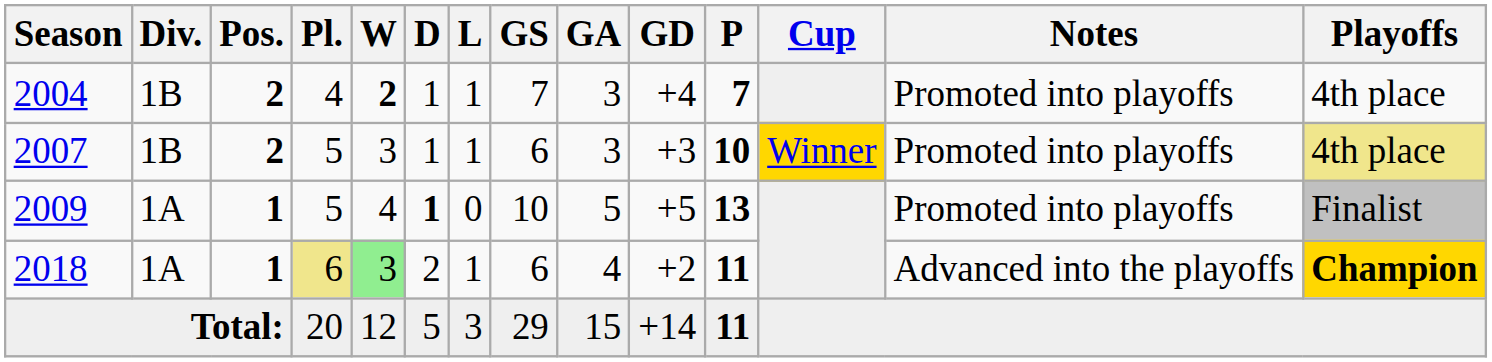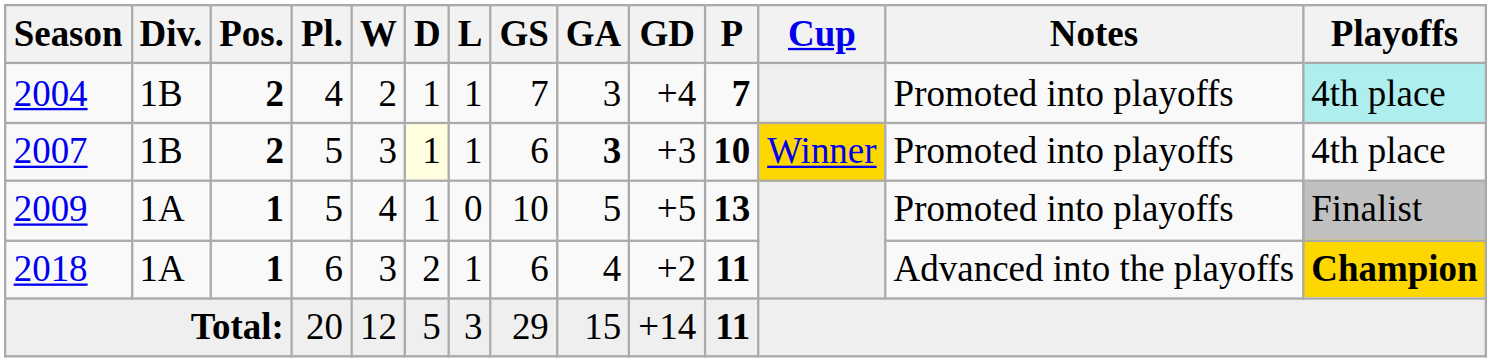(388, 92) bold -> (388, 92) normal
(1379, 92) no background -> (1379, 92) paleturquoise background
(432, 151) no background -> (432, 151) lightyellow background
(612, 151) normal -> (612, 151) bold
(1379, 151) khaki background -> (1379, 151) no background
(432, 209) bold -> (432, 209) normal
(334, 268) khaki background -> (334, 268) no background
(388, 268) lightgreen background -> (388, 268) no background
